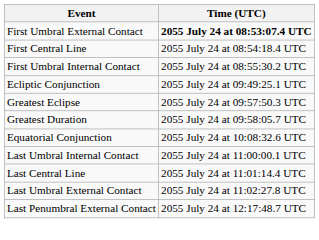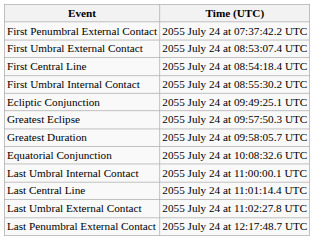+ row: (82, 31)
(236, 31) bold -> (235, 48) normal
